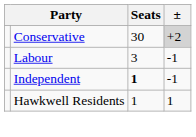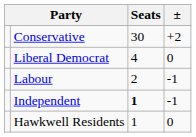(174, 36) lightgrey background -> (174, 36) no background
+ row: (61, 57)
(134, 57) 3 -> (134, 79) 2
(170, 100) 1 -> (170, 121) 0
